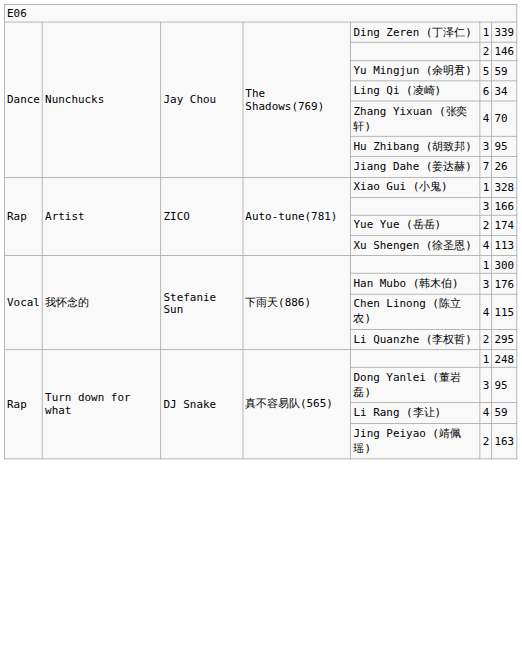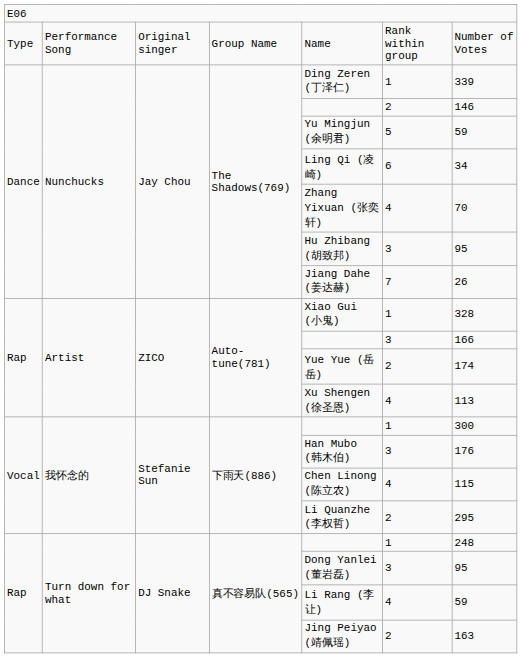+ row: (81, 44)
